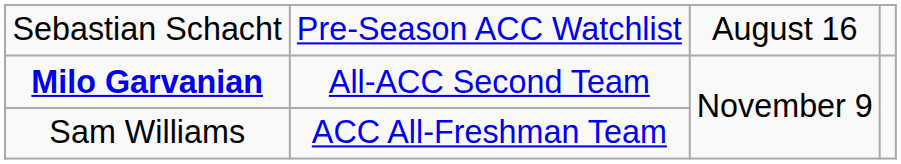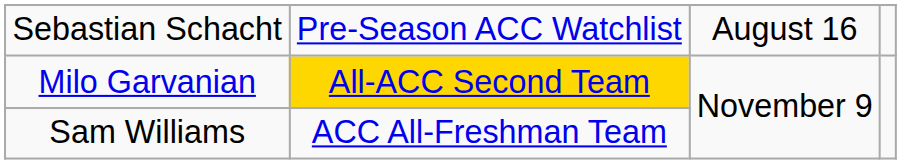(147, 81) bold -> (147, 81) normal
(489, 81) no background -> (489, 81) gold background
